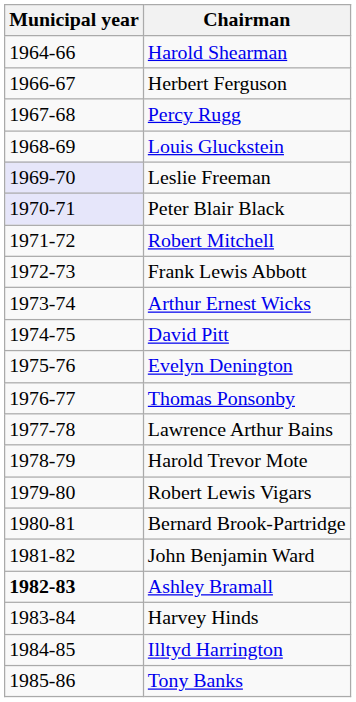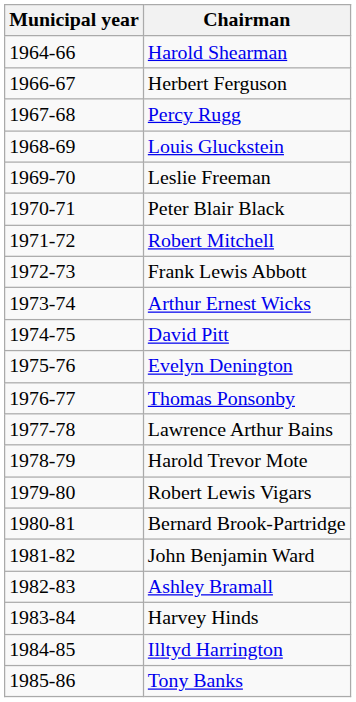(42, 177) lavender background -> (42, 177) no background
(42, 209) lavender background -> (42, 209) no background
(42, 586) bold -> (42, 586) normal
